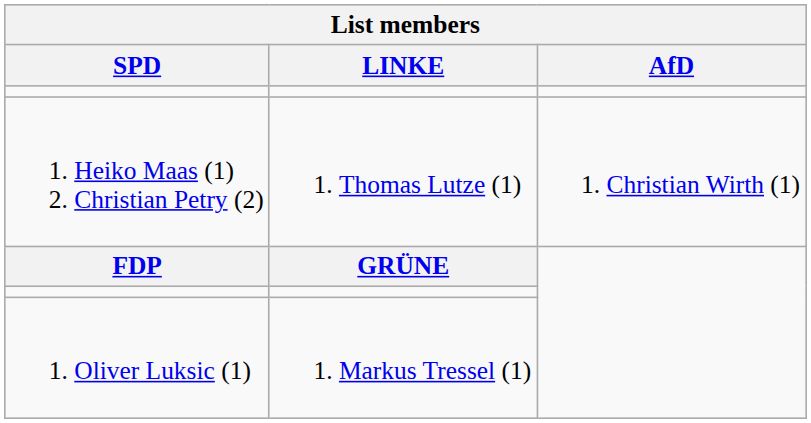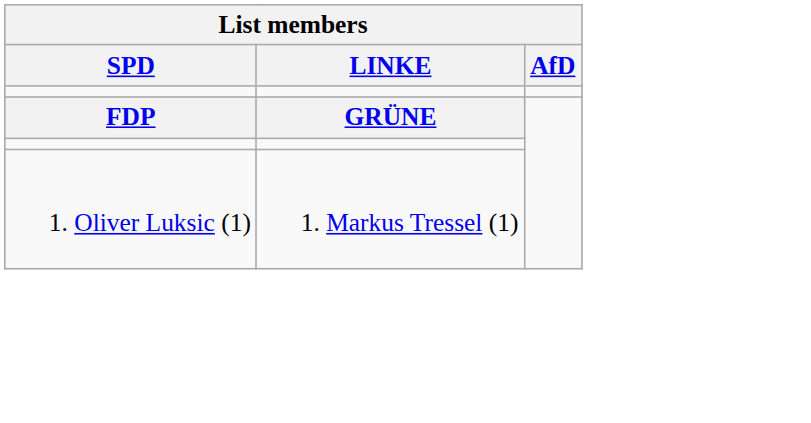- row: (137, 186)
